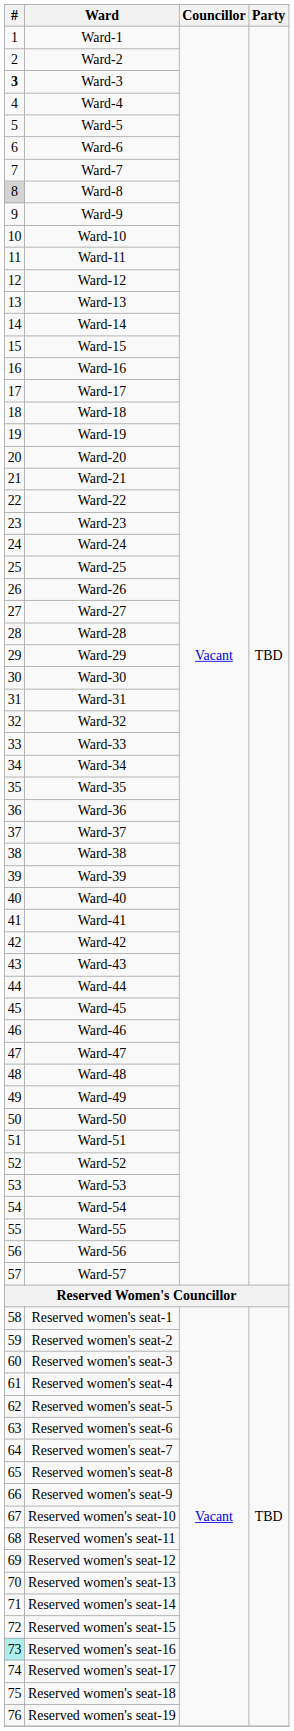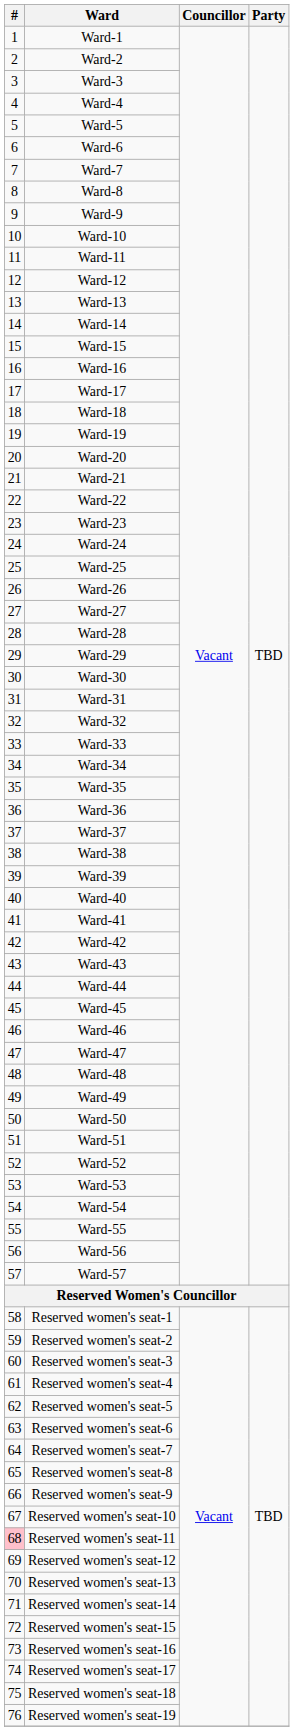(15, 81) bold -> (15, 81) normal
(15, 192) lightgrey background -> (15, 192) no background
(15, 1538) no background -> (15, 1538) pink background
(15, 1649) paleturquoise background -> (15, 1649) no background
